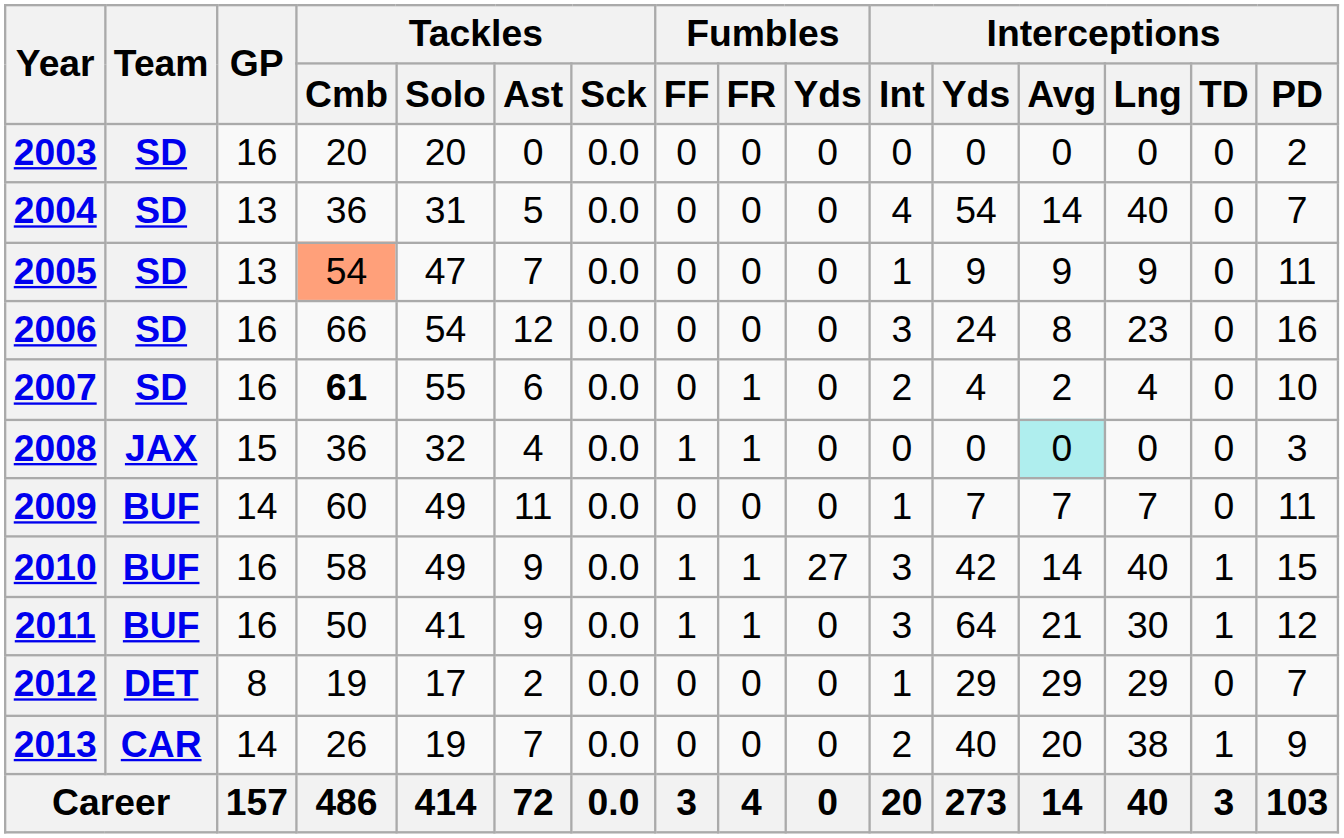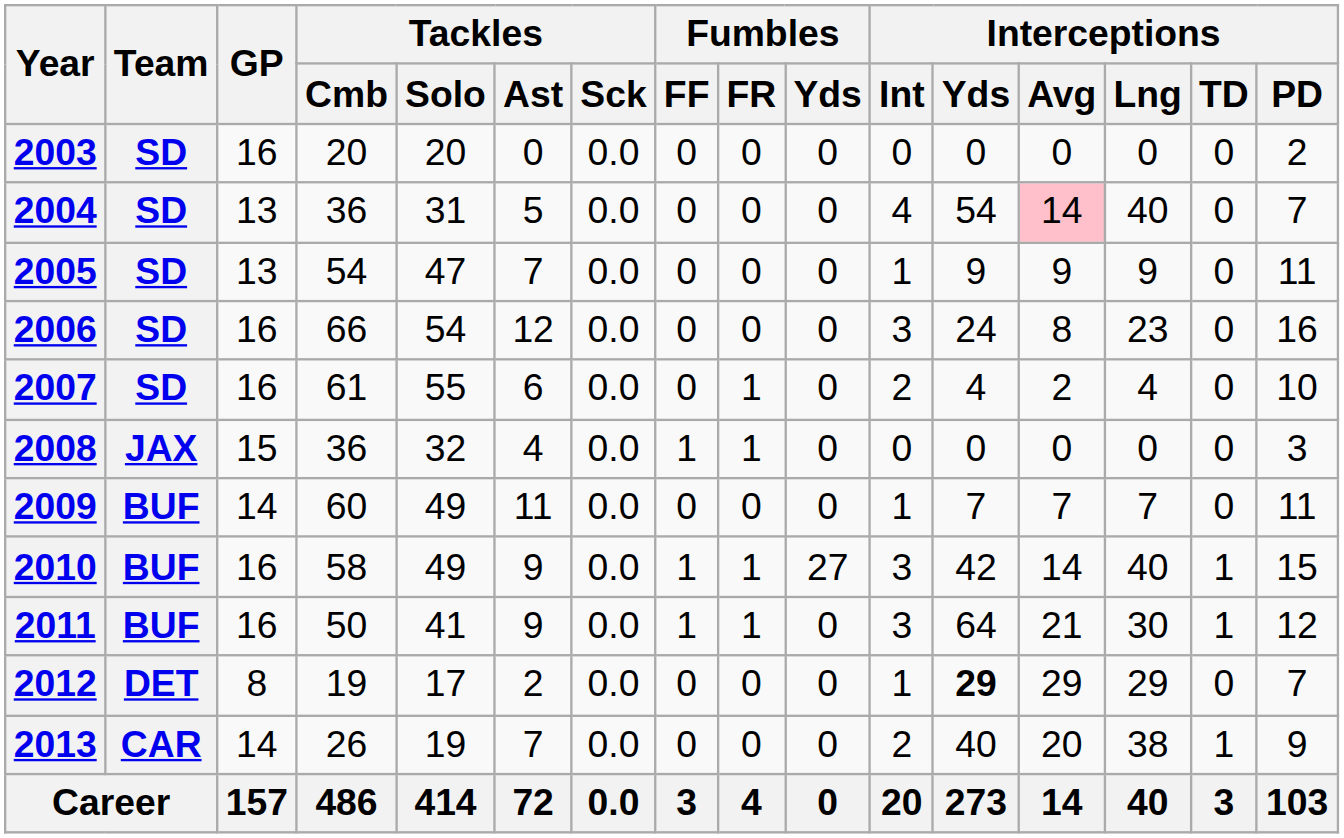(1062, 211) no background -> (1062, 211) pink background
(346, 270) lightsalmon background -> (346, 270) no background
(346, 388) bold -> (346, 388) normal
(1062, 447) paleturquoise background -> (1062, 447) no background
(976, 684) normal -> (976, 684) bold
